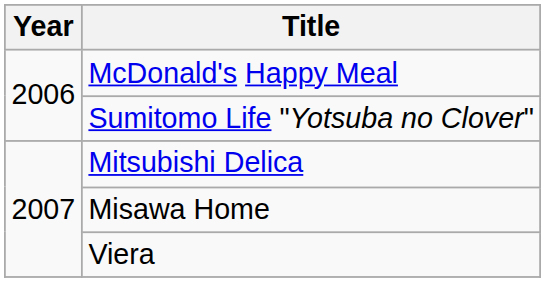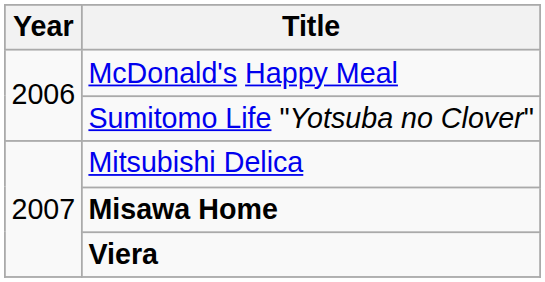(179, 208) normal -> (183, 208) bold
(122, 254) normal -> (123, 254) bold
